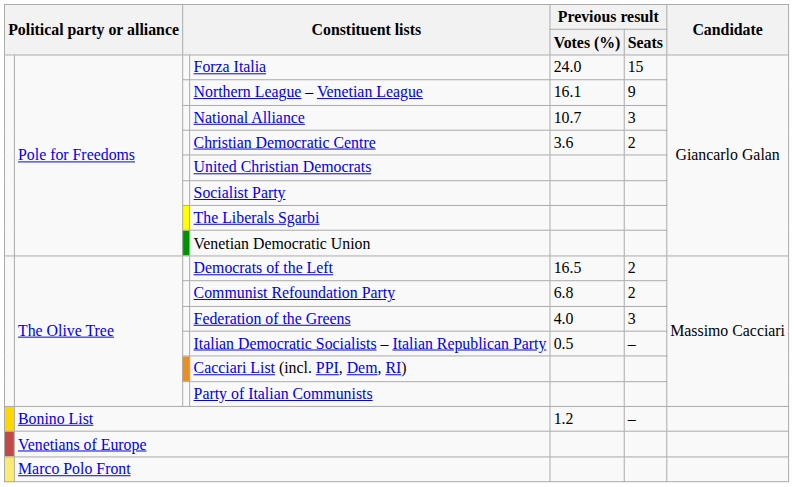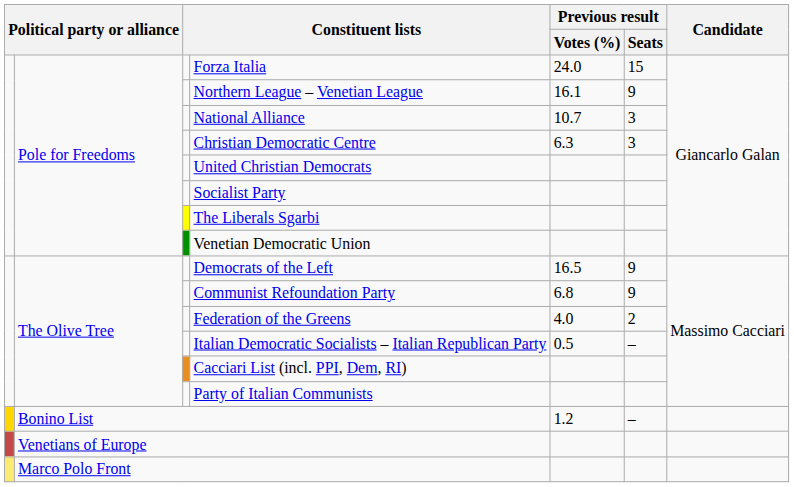(564, 142) 3.6 -> (564, 142) 6.3
(632, 142) 2 -> (632, 142) 3
(632, 268) 2 -> (632, 268) 9
(632, 293) 2 -> (632, 293) 9
(632, 318) 3 -> (632, 318) 2
